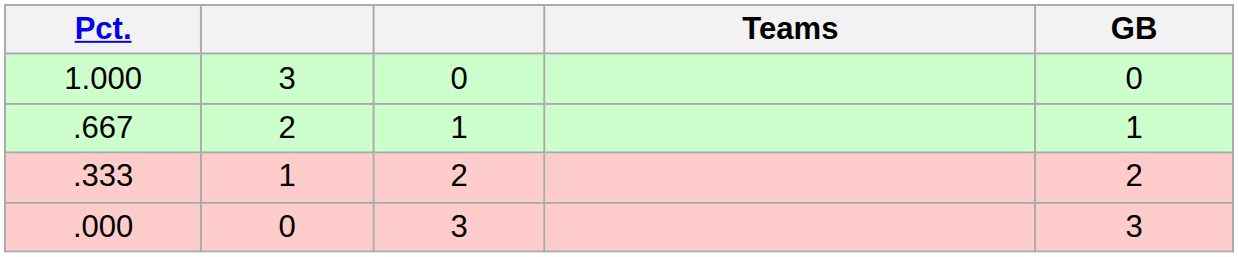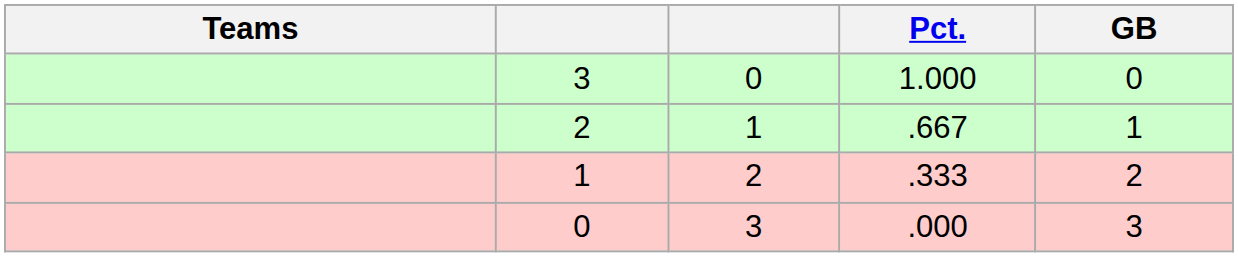columns swapped: (790, 29) <-> (103, 29)
